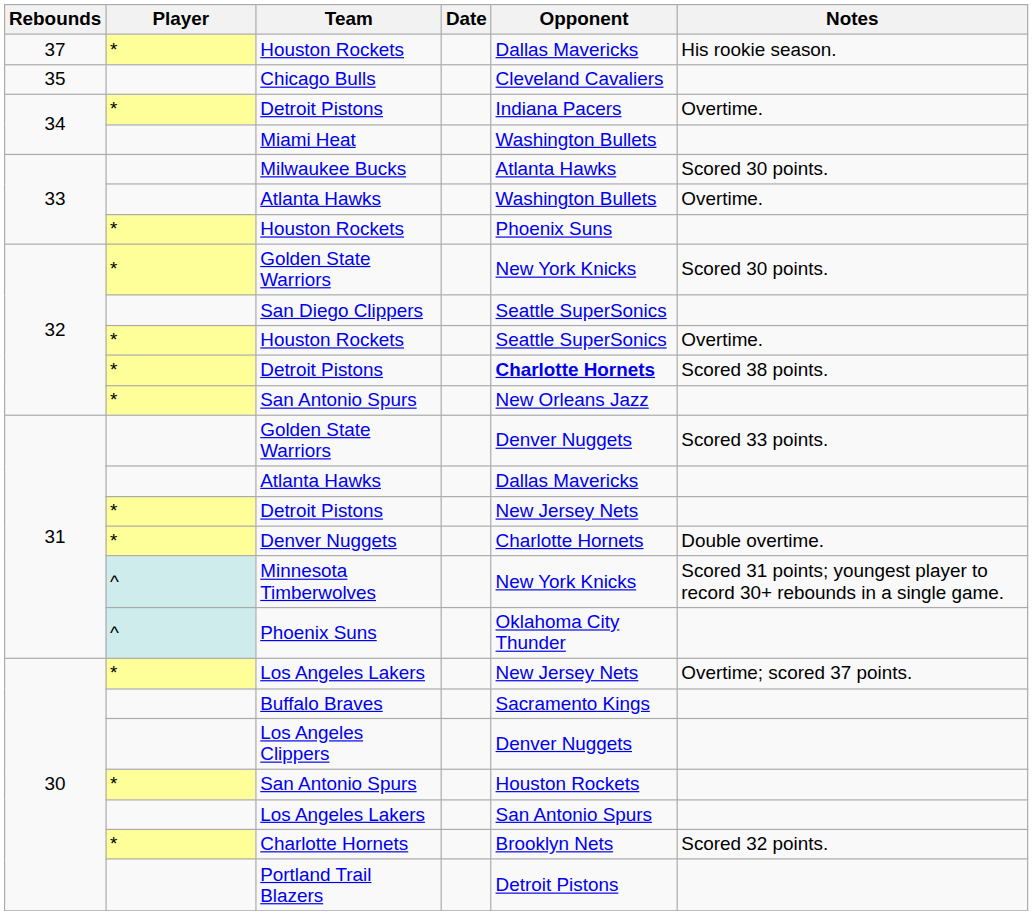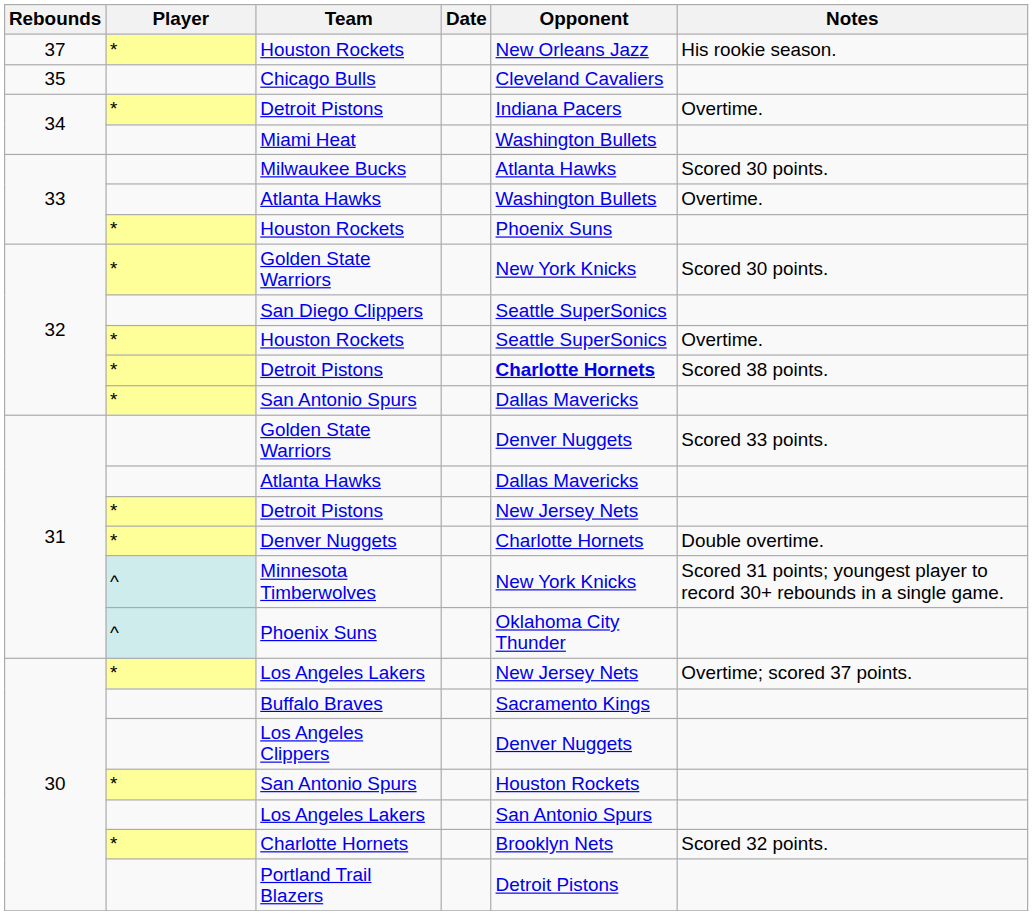(567, 49) Dallas Mavericks -> (572, 49) New Orleans Jazz
(572, 400) New Orleans Jazz -> (567, 400) Dallas Mavericks
